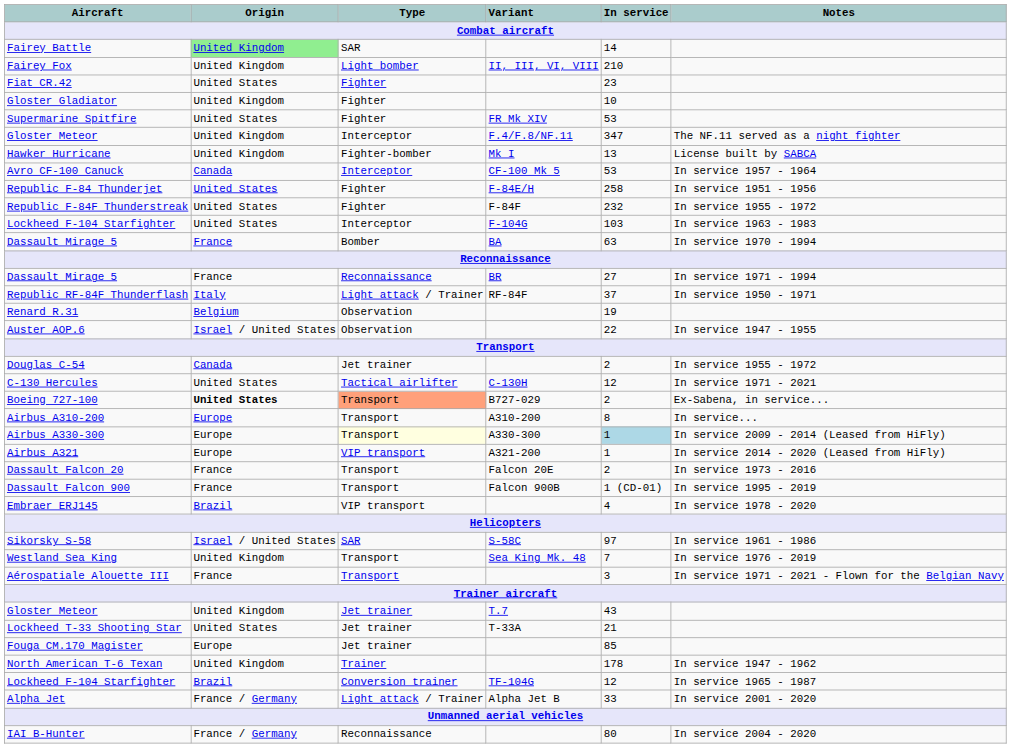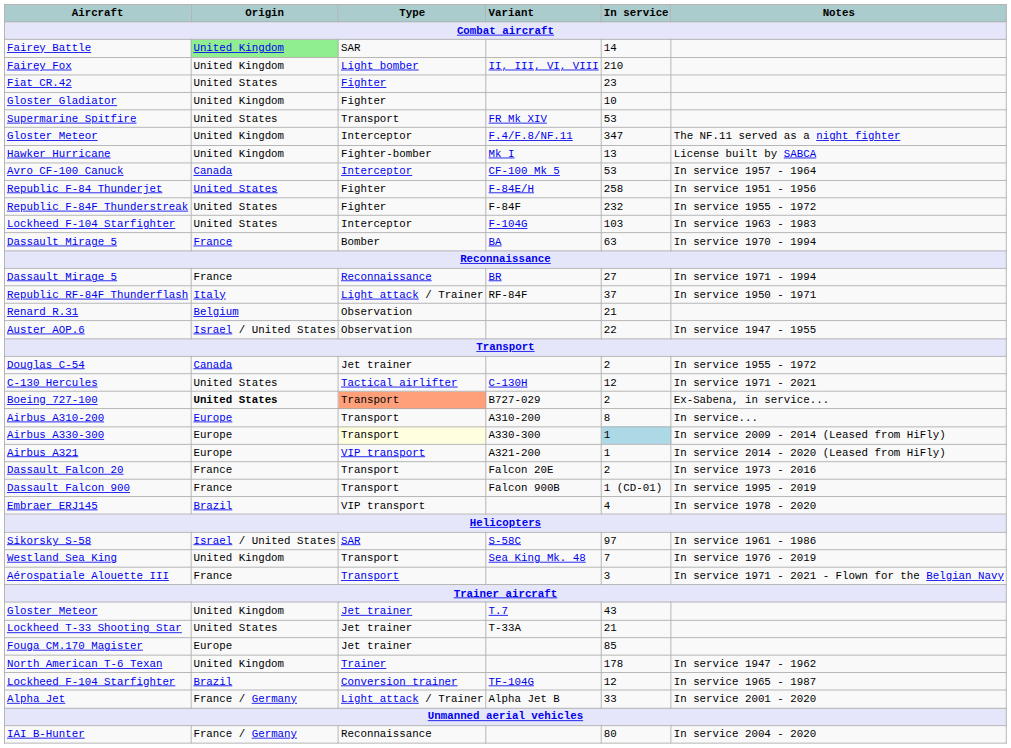(364, 119) Fighter -> (370, 119) Transport
(610, 312) 19 -> (610, 312) 21
